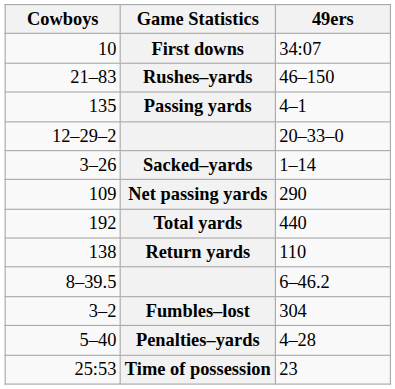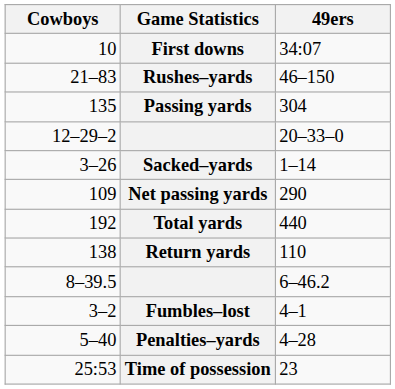(293, 106) 4–1 -> (293, 106) 304
(293, 310) 304 -> (293, 310) 4–1
